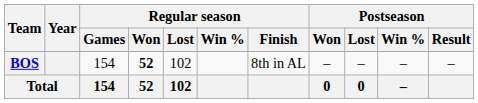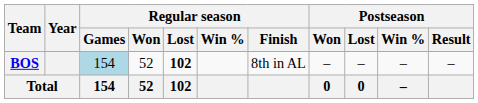(104, 63) no background -> (104, 63) lightblue background
(146, 63) bold -> (146, 63) normal
(181, 63) normal -> (181, 63) bold
